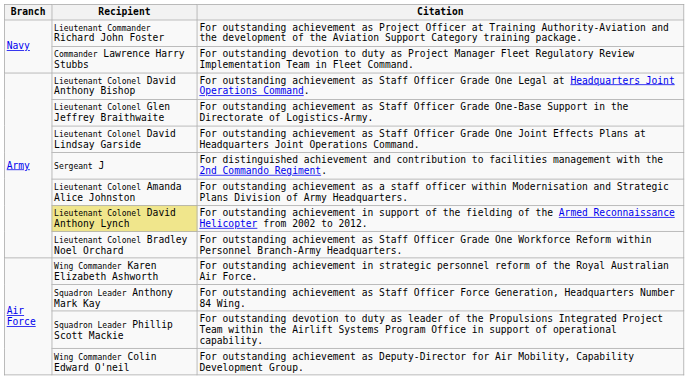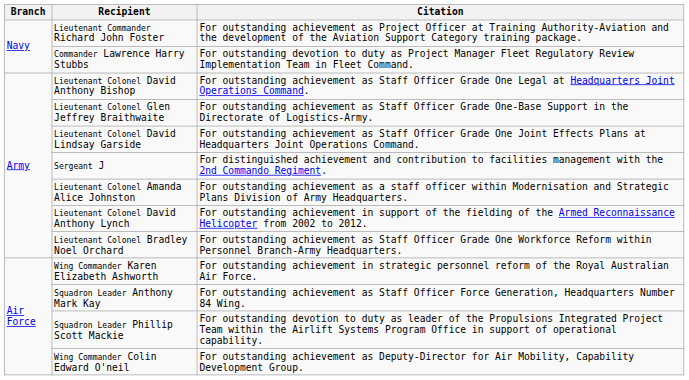(115, 219) khaki background -> (115, 219) no background
